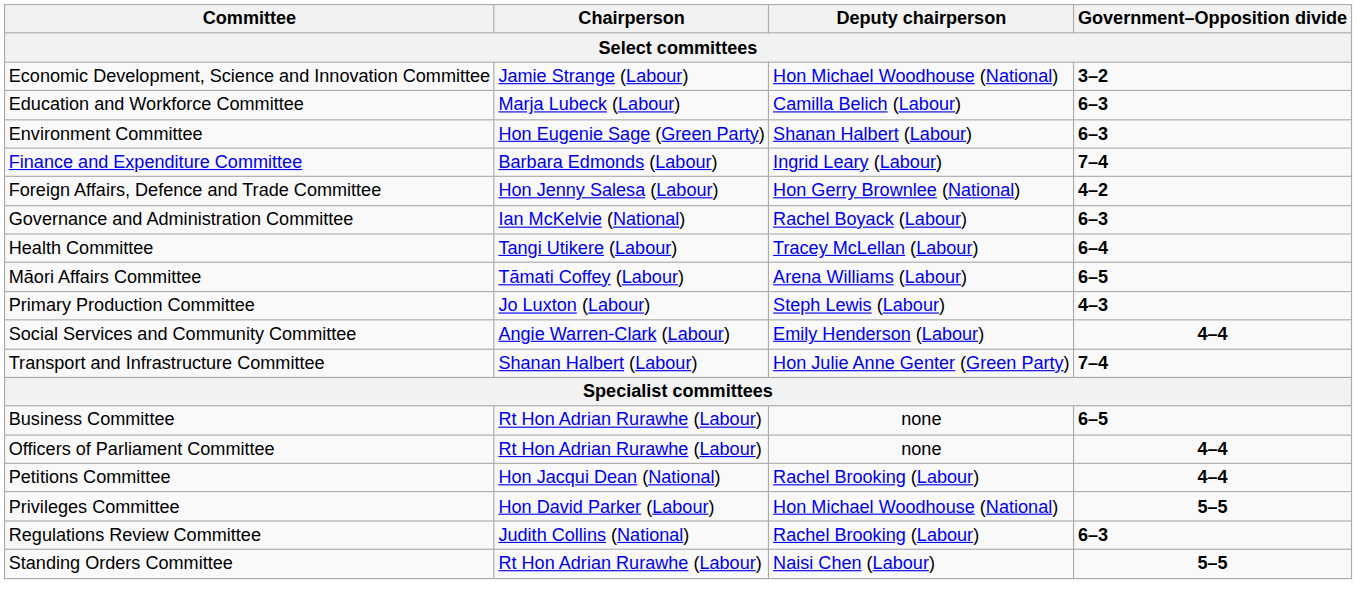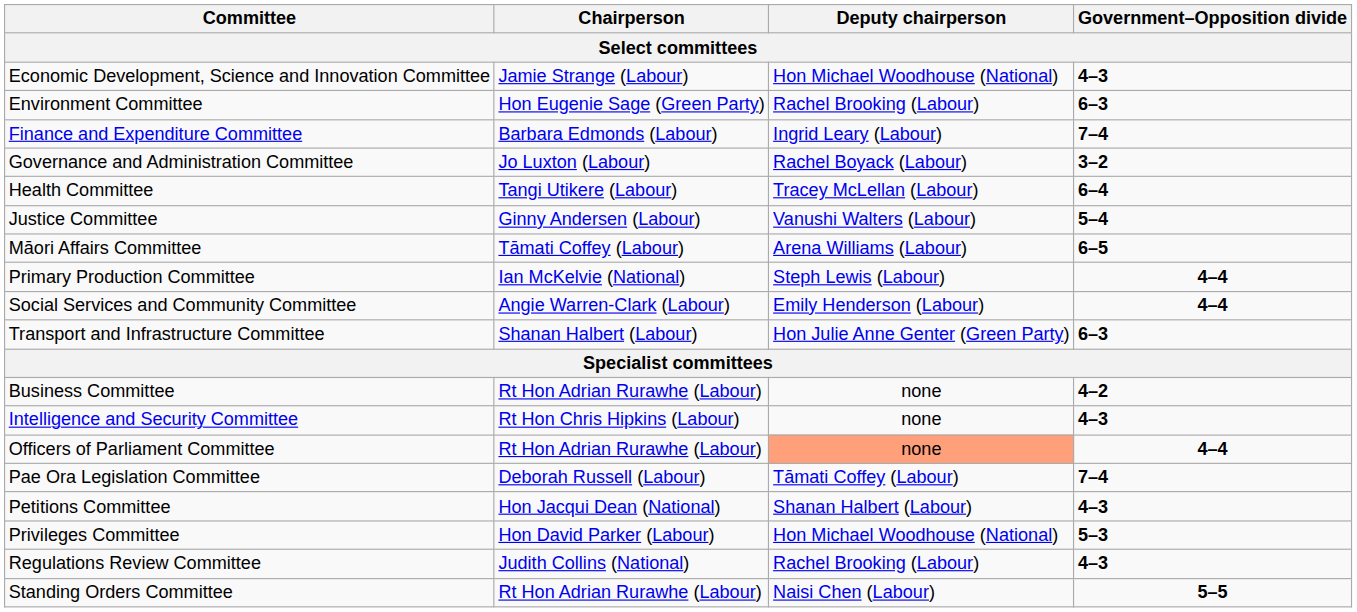(1093, 76) 3–2 -> (1093, 76) 4–3
- row: (156, 104)
(873, 133) Shanan Halbert (Labour) -> (876, 104) Rachel Brooking (Labour)
- row: (195, 190)
(592, 219) Ian McKelvie (National) -> (574, 162) Jo Luxton (Labour)
(1093, 219) 6–3 -> (1093, 162) 3–2
+ row: (83, 219)
(574, 305) Jo Luxton (Labour) -> (592, 276) Ian McKelvie (National)
(1093, 305) 4–3 -> (1213, 276) 4–4
(1093, 362) 7–4 -> (1093, 334) 6–3
(1093, 420) 6–5 -> (1093, 391) 4–2
+ row: (153, 420)
(921, 448) no background -> (921, 448) lightsalmon background
+ row: (134, 477)
(876, 477) Rachel Brooking (Labour) -> (873, 506) Shanan Halbert (Labour)
(1213, 477) 4–4 -> (1093, 506) 4–3
(1213, 506) 5–5 -> (1093, 534) 5–3
(1093, 534) 6–3 -> (1093, 563) 4–3
